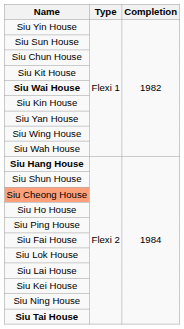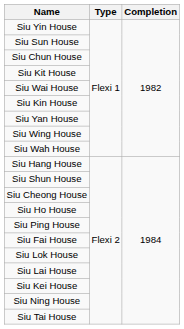(47, 88) bold -> (47, 88) normal
(47, 164) bold -> (47, 164) normal
(47, 194) lightsalmon background -> (47, 194) no background
(47, 316) bold -> (47, 316) normal
